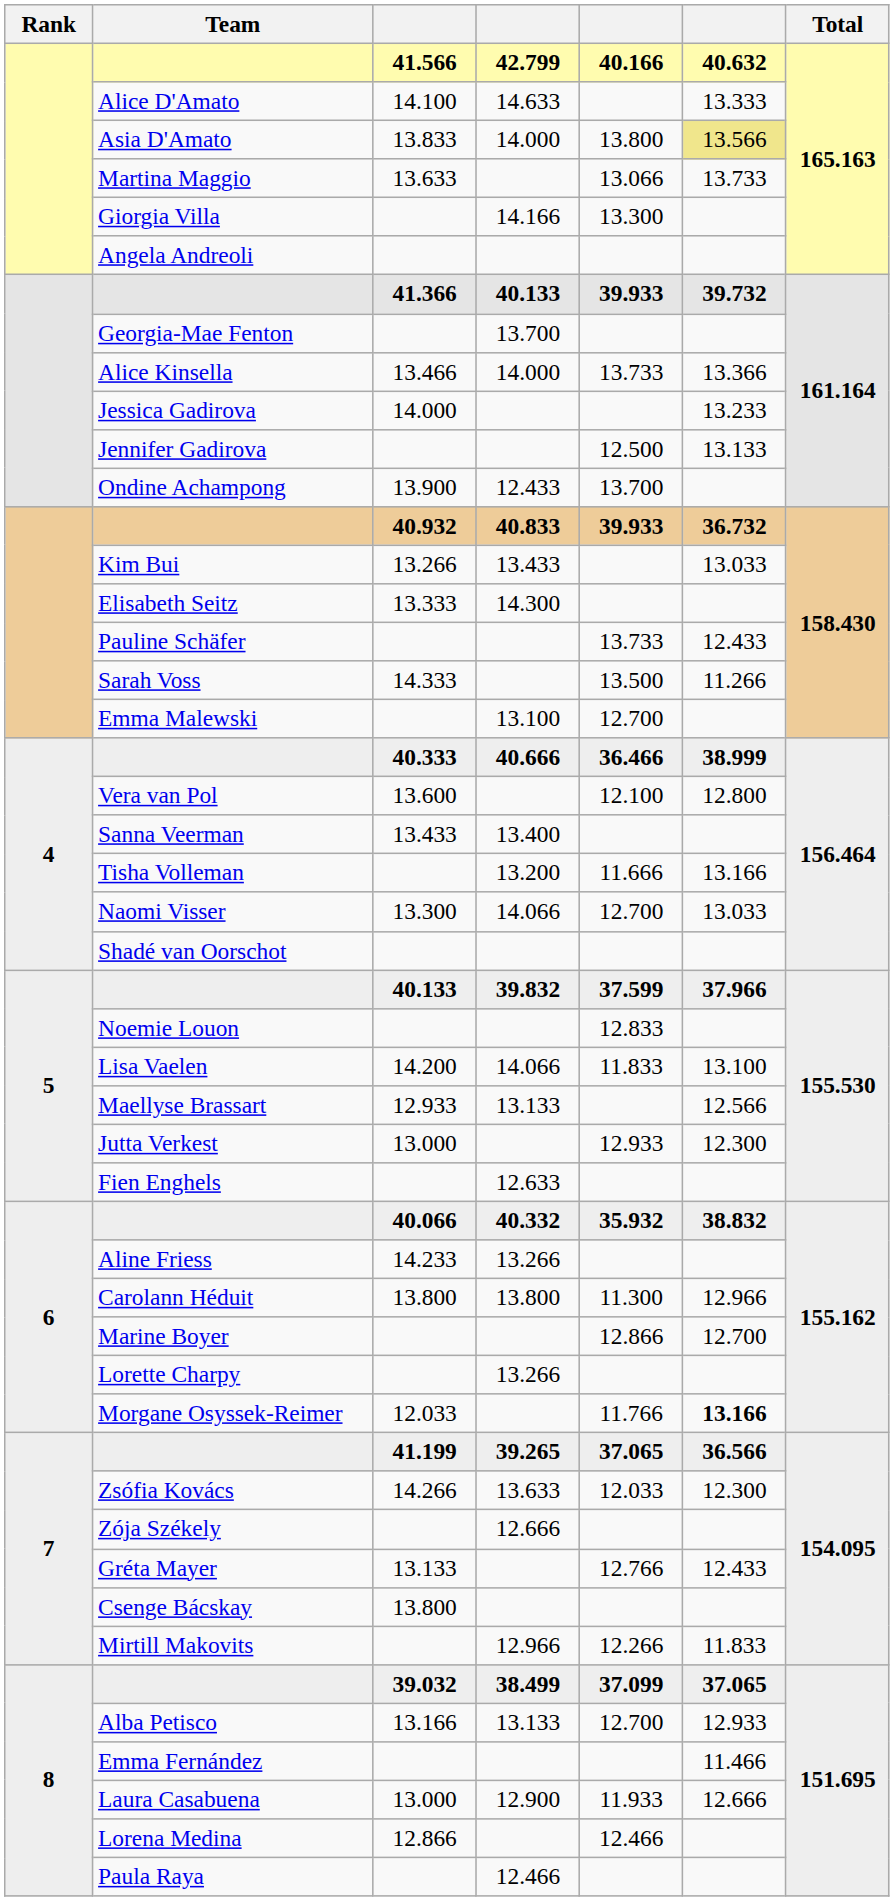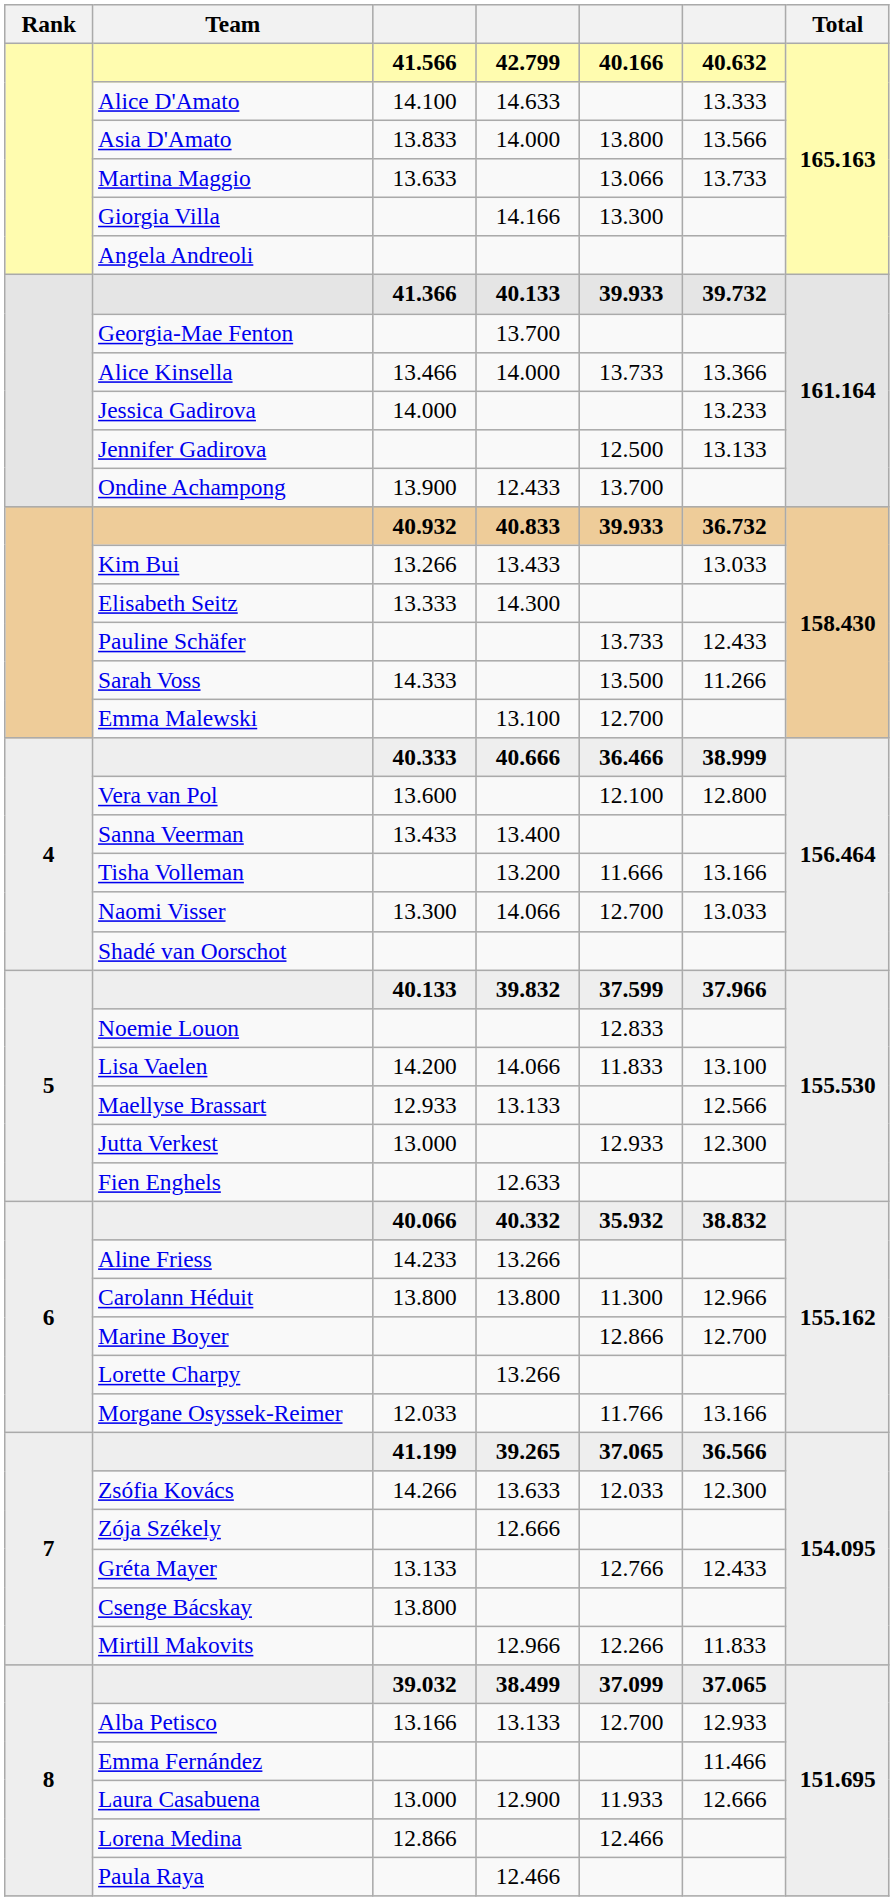(734, 139) khaki background -> (734, 139) no background
(734, 1413) bold -> (734, 1413) normal
